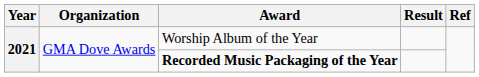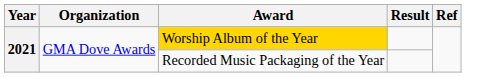(240, 38) no background -> (240, 38) gold background
(280, 60) bold -> (273, 60) normal
